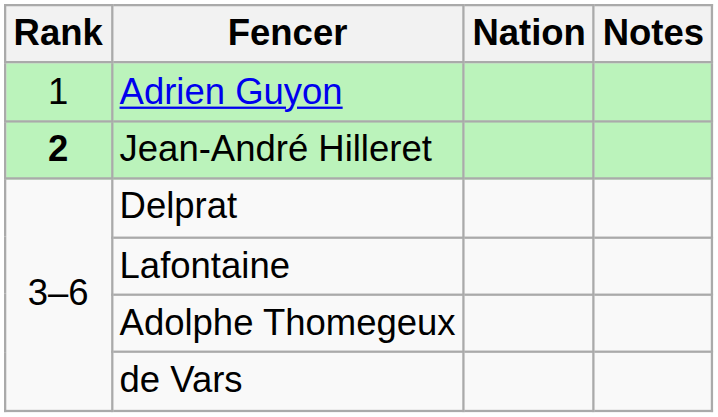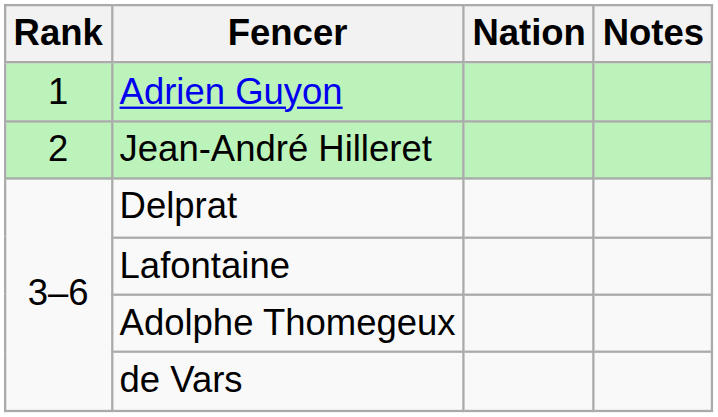(58, 149) bold -> (58, 149) normal
